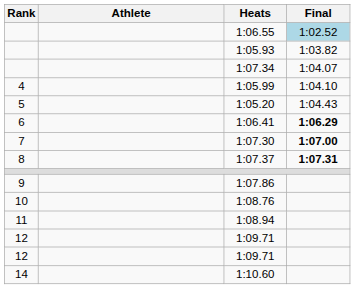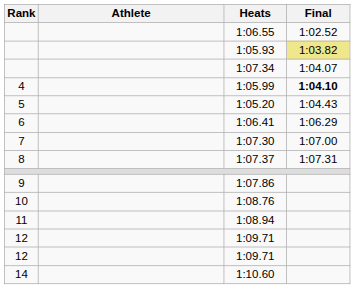(318, 31) lightblue background -> (318, 31) no background
(318, 50) no background -> (318, 50) khaki background
(318, 86) normal -> (318, 86) bold
(318, 123) bold -> (318, 123) normal
(318, 141) bold -> (318, 141) normal
(318, 159) bold -> (318, 159) normal
